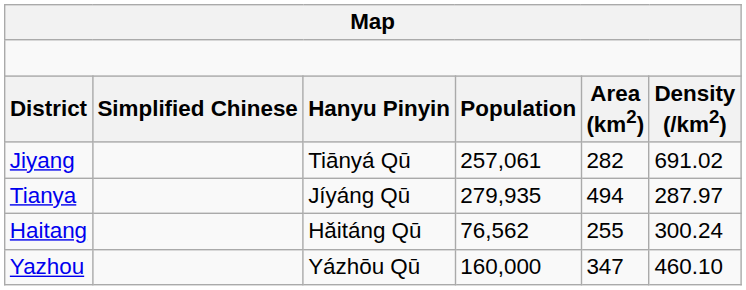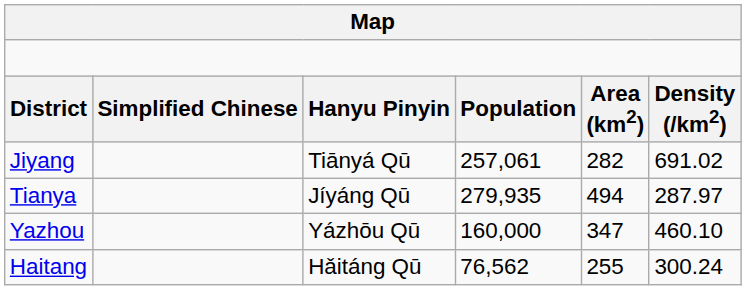rows swapped: (48, 231) <-> (47, 266)
